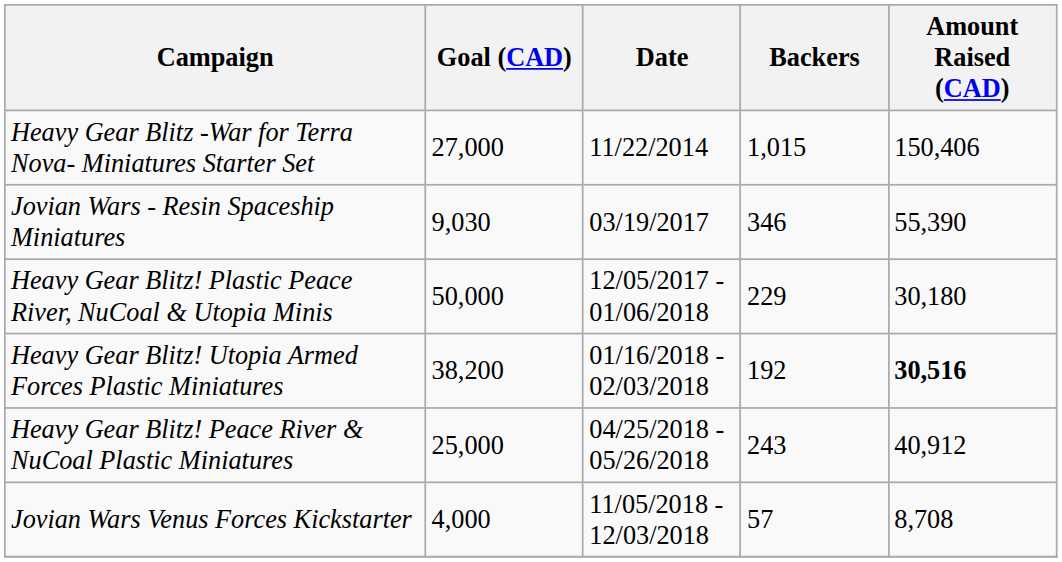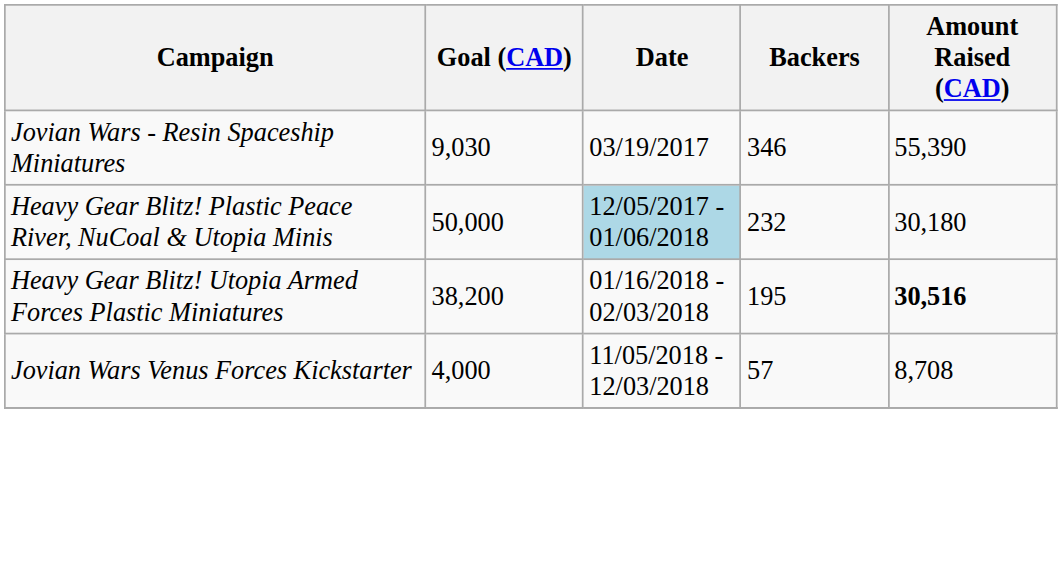- row: (182, 147)
(657, 296) no background -> (657, 222) lightblue background
(767, 296) 229 -> (767, 222) 232
(767, 371) 192 -> (767, 296) 195
- row: (187, 445)
